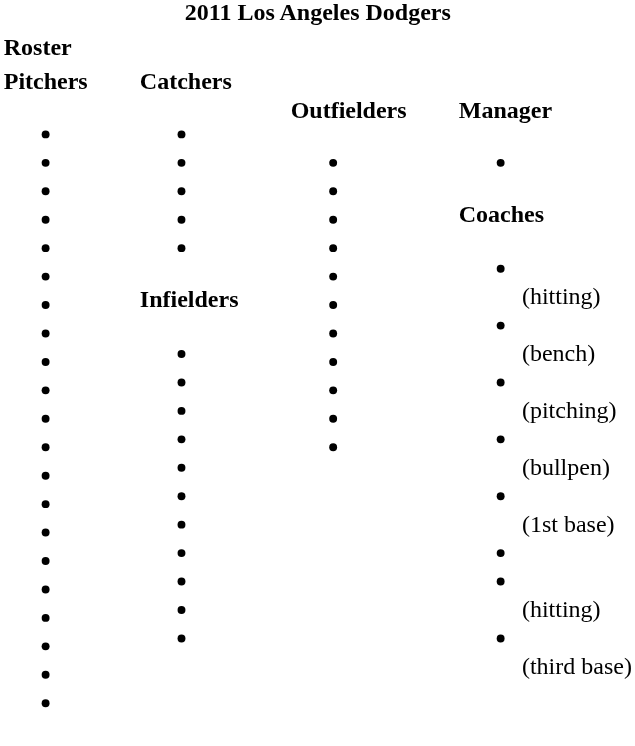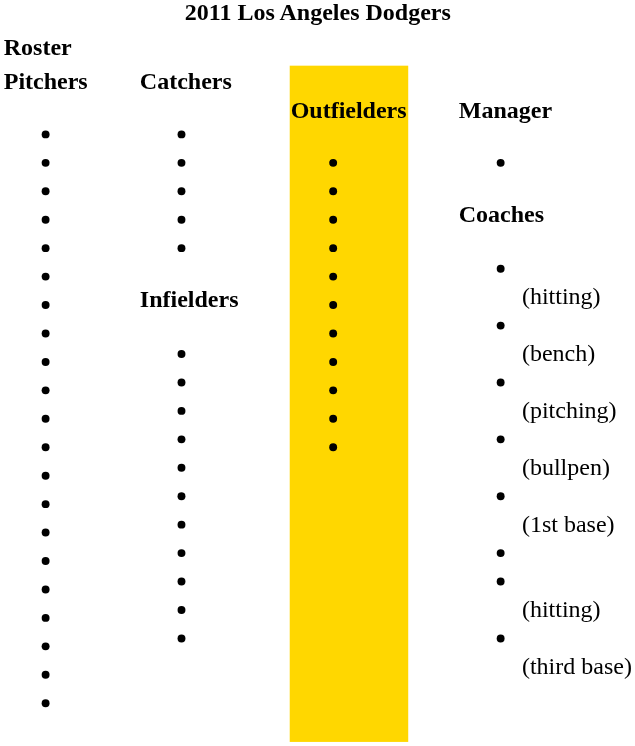(349, 278) no background -> (349, 278) gold background
